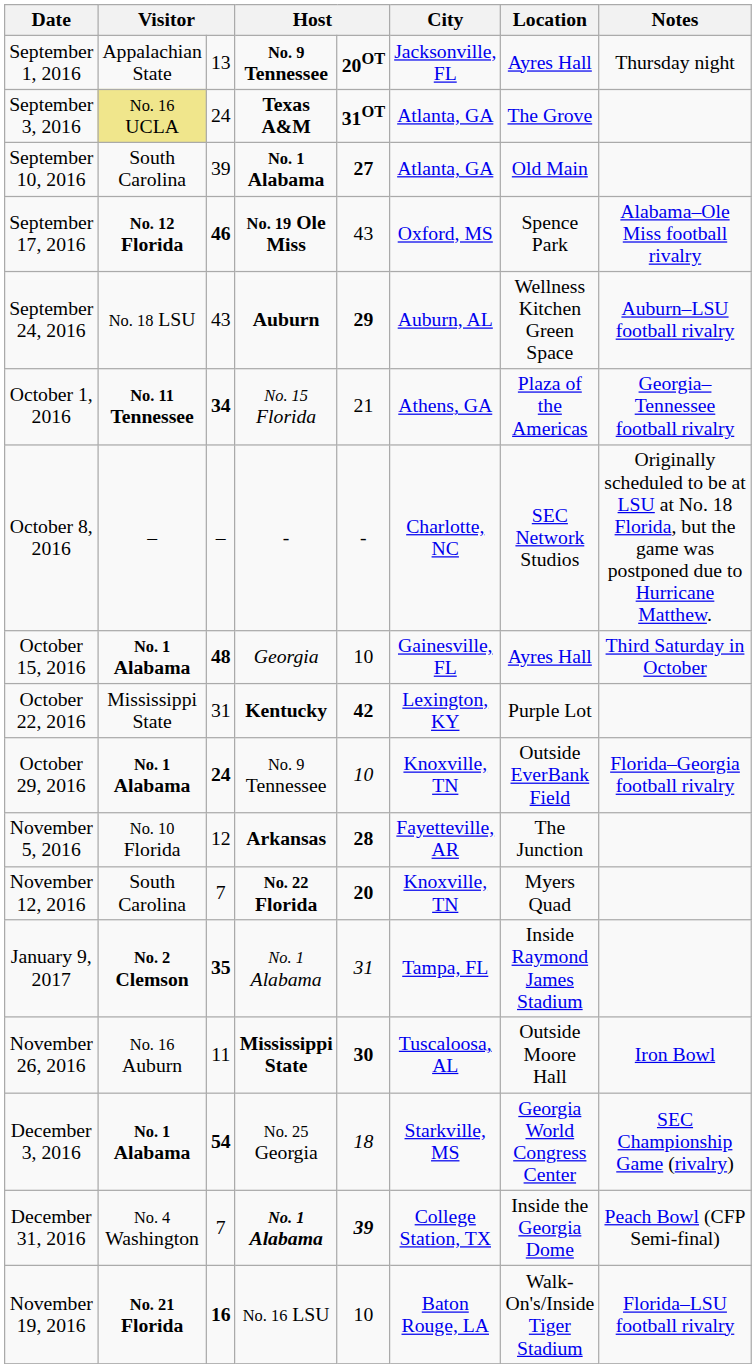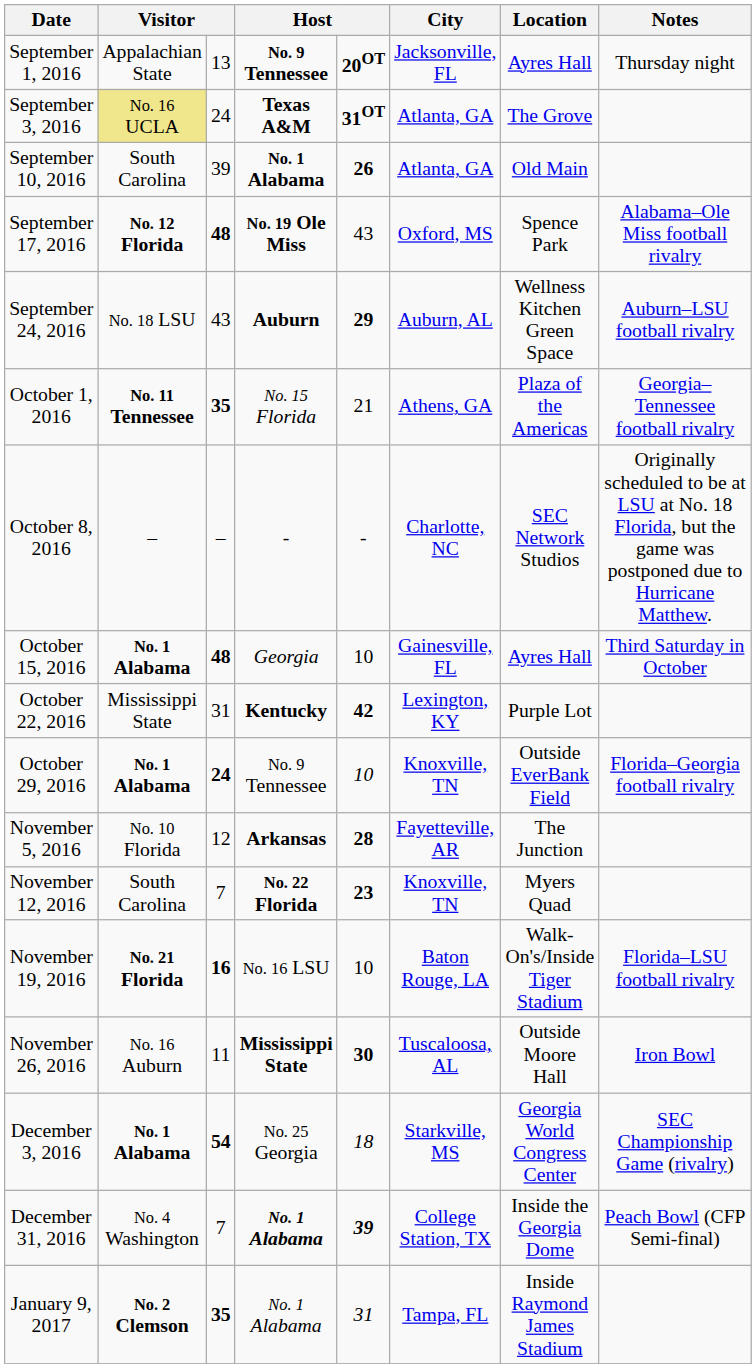(363, 169) 27 -> (363, 169) 26
(221, 233) 46 -> (221, 233) 48
(221, 406) 34 -> (221, 406) 35
(363, 892) 20 -> (363, 892) 23
rows swapped: (51, 1314) <-> (51, 968)
